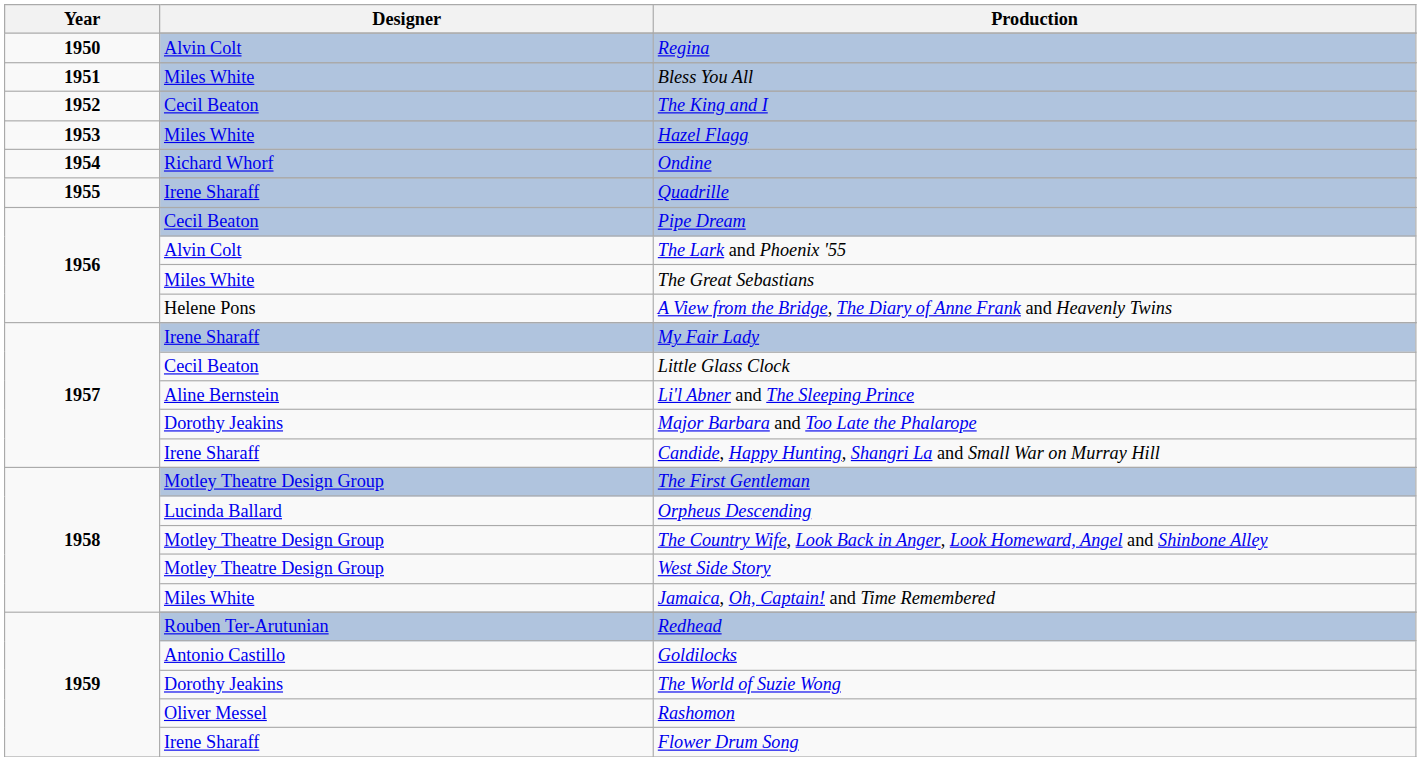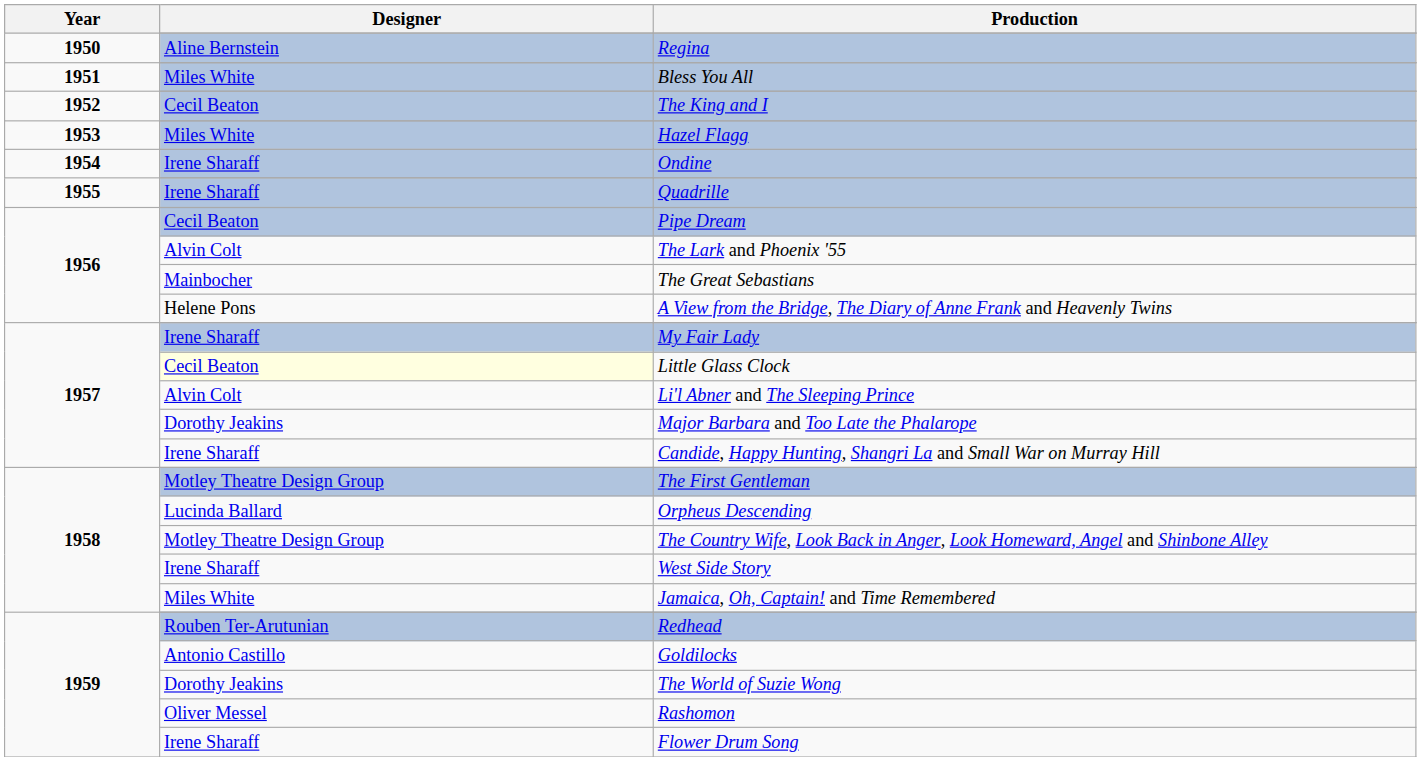(203, 47) Alvin Colt -> (221, 47) Aline Bernstein
(219, 163) Richard Whorf -> (212, 163) Irene Sharaff
(209, 279) Miles White -> (208, 279) Mainbocher
(211, 366) no background -> (211, 366) lightyellow background
(221, 395) Aline Bernstein -> (203, 395) Alvin Colt
(274, 568) Motley Theatre Design Group -> (212, 568) Irene Sharaff
